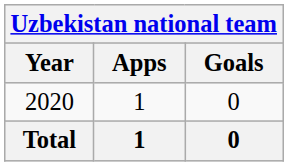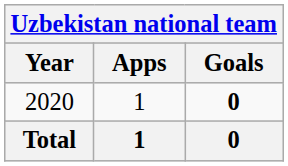(234, 101) normal -> (234, 101) bold
